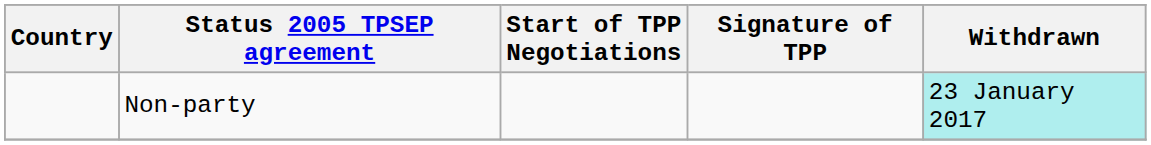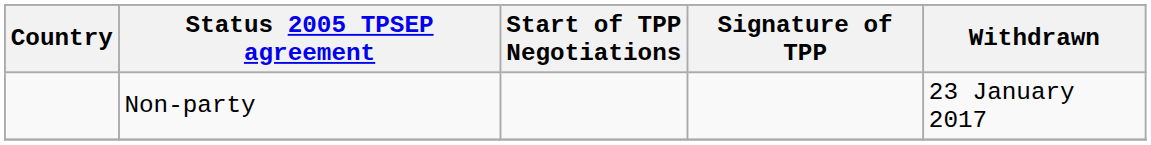(1002, 106) paleturquoise background -> (1002, 106) no background
